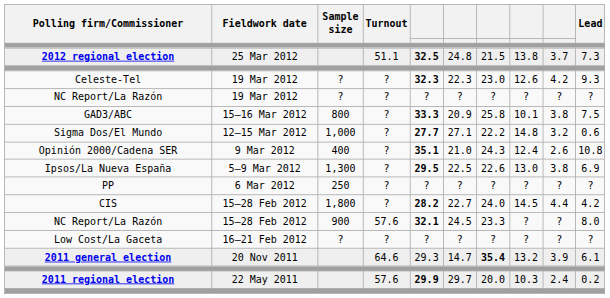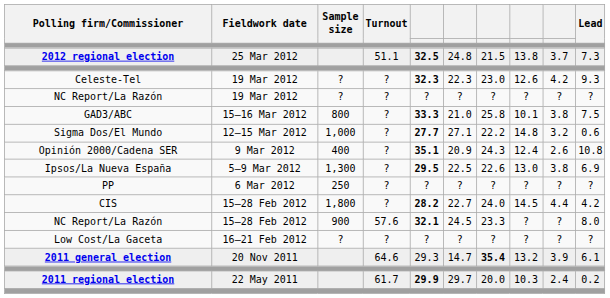(460, 115) 20.9 -> (460, 115) 21.0
(460, 151) 21.0 -> (460, 151) 20.9
(387, 280) 57.6 -> (387, 280) 61.7
